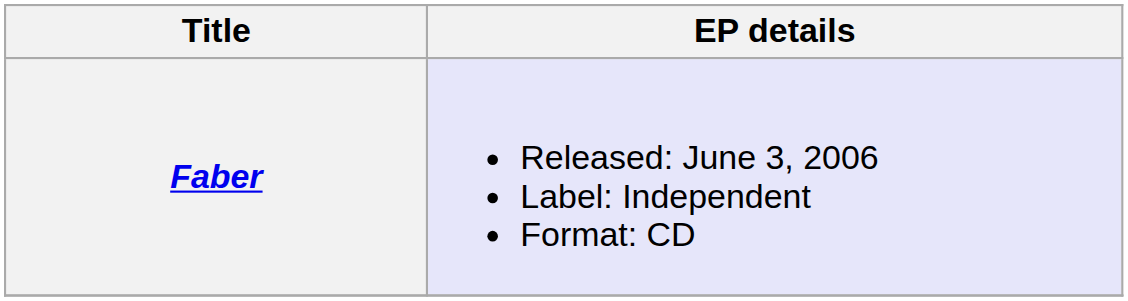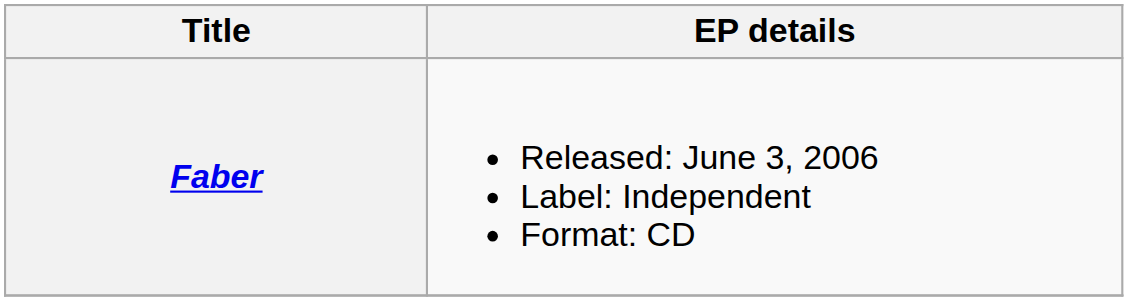(775, 196) lavender background -> (775, 196) no background
